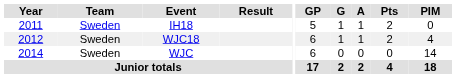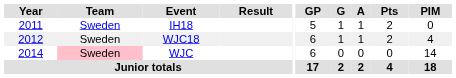(100, 53) no background -> (100, 53) pink background
